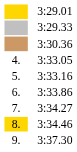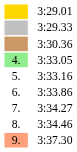(16, 60) no background -> (16, 60) lightgreen background
(16, 124) gold background -> (16, 124) no background
(16, 140) no background -> (16, 140) lightsalmon background
